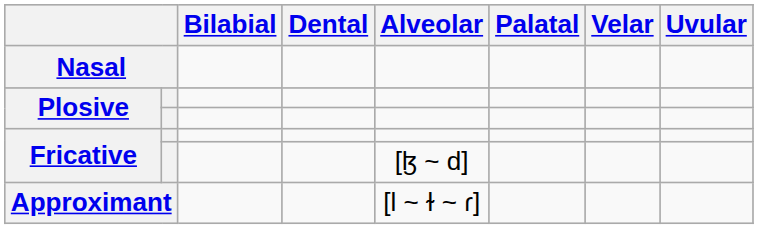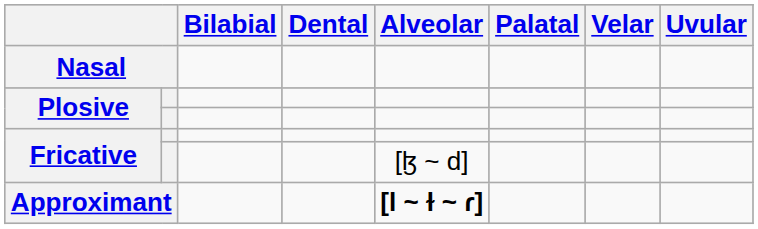(432, 202) normal -> (432, 202) bold
